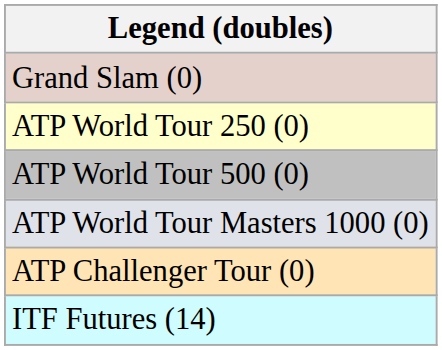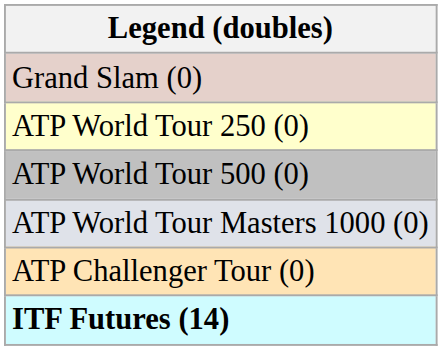(114, 319) normal -> (121, 319) bold
